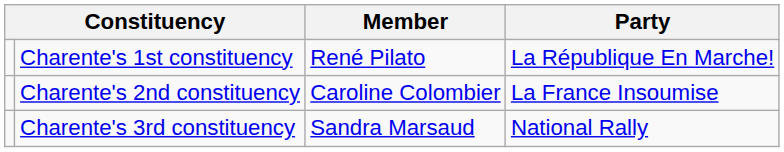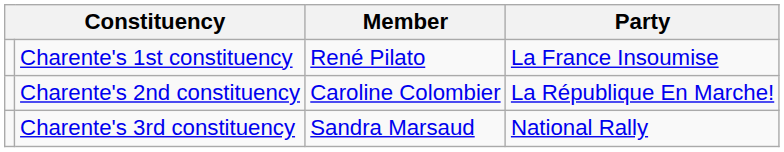(643, 57) La République En Marche! -> (615, 57) La France Insoumise
(615, 92) La France Insoumise -> (643, 92) La République En Marche!
